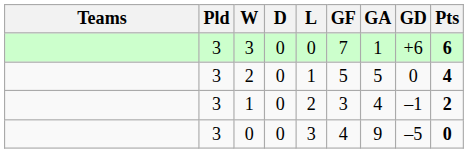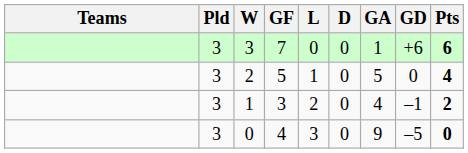columns swapped: (280, 18) <-> (343, 18)
